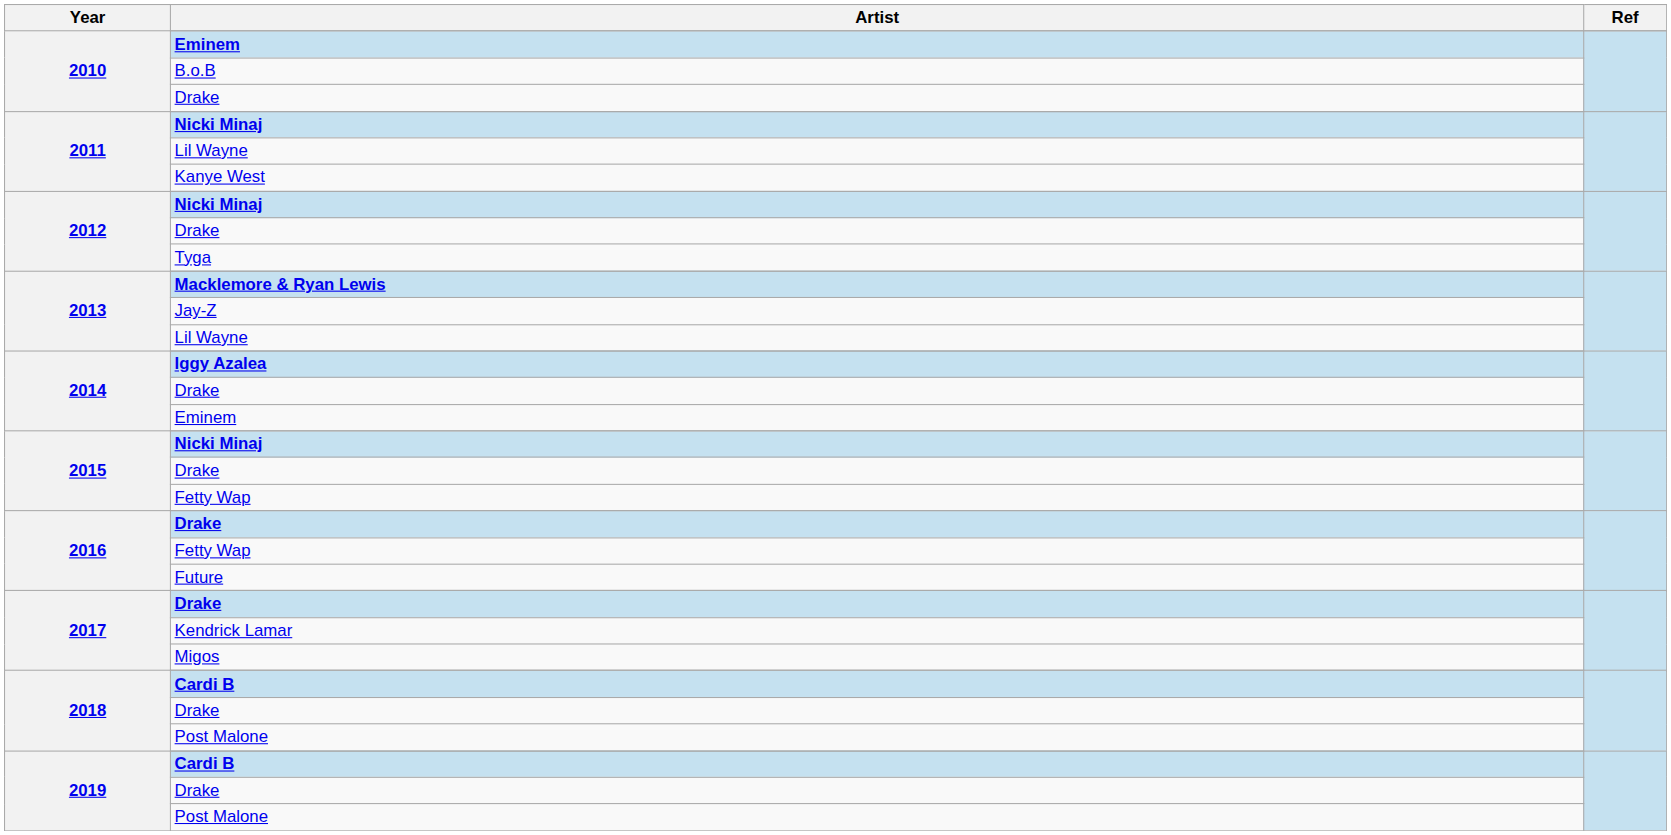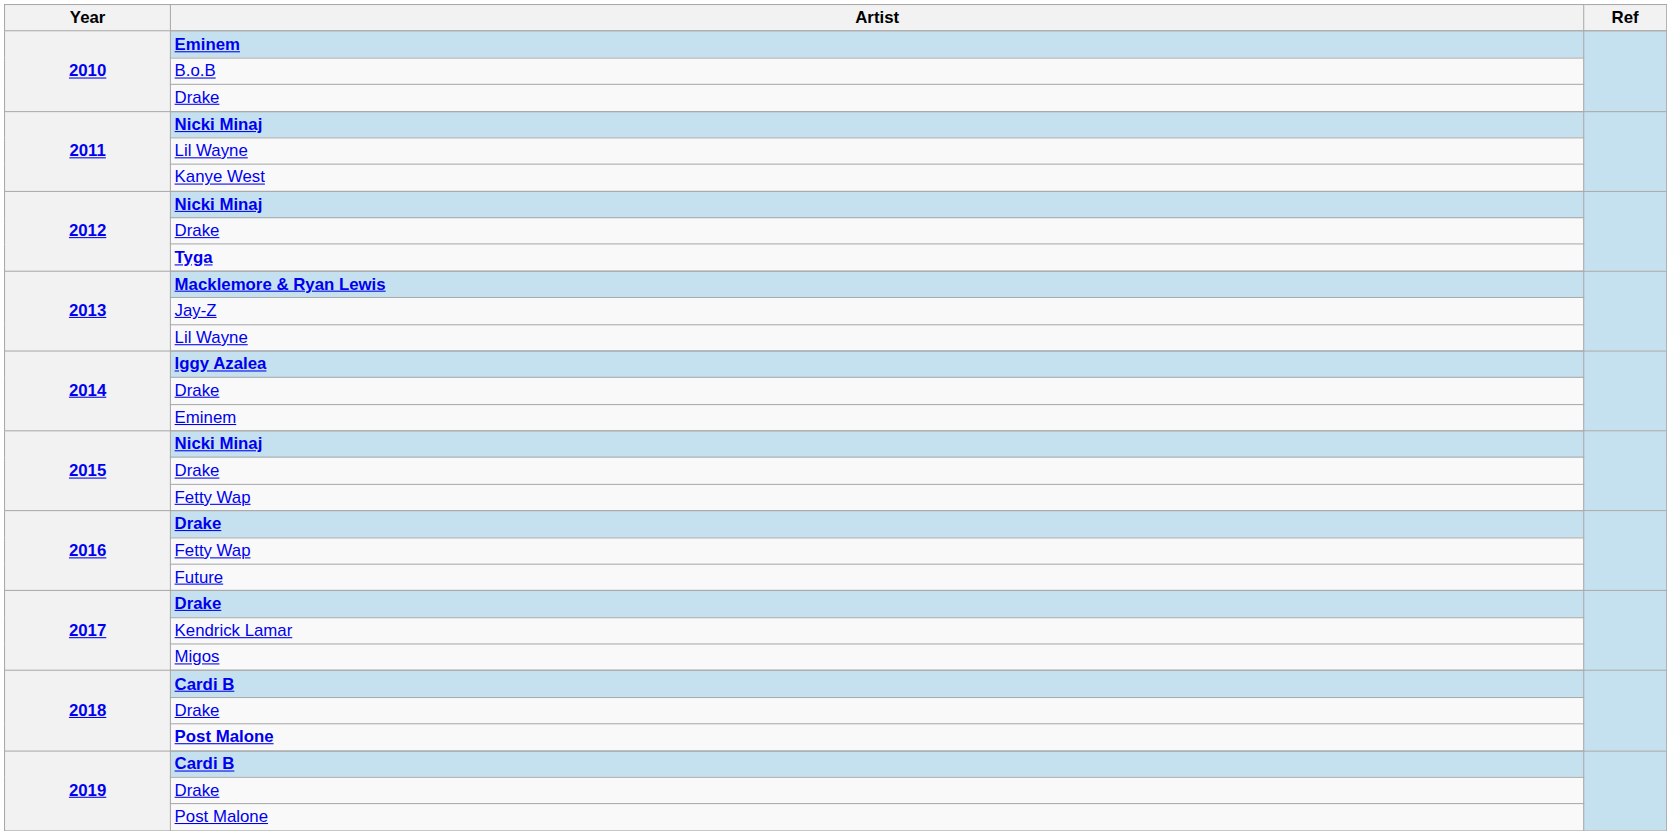(193, 257) normal -> (194, 257) bold
(221, 737) normal -> (224, 737) bold
